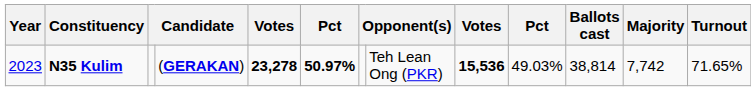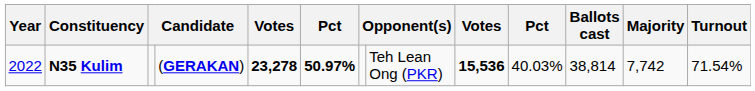(25, 65) 2023 -> (25, 65) 2022
(537, 65) 49.03% -> (537, 65) 40.03%
(717, 65) 71.65% -> (717, 65) 71.54%
